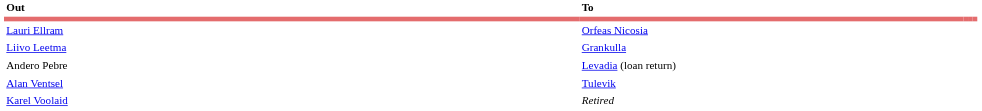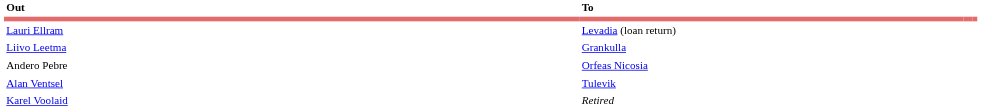(615, 30) Orfeas Nicosia -> (629, 30) Levadia (loan return)
(629, 65) Levadia (loan return) -> (615, 65) Orfeas Nicosia
